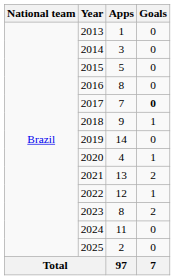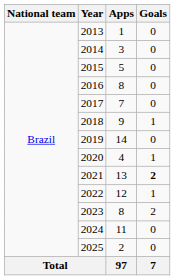(153, 103) bold -> (153, 103) normal
(153, 175) normal -> (153, 175) bold
